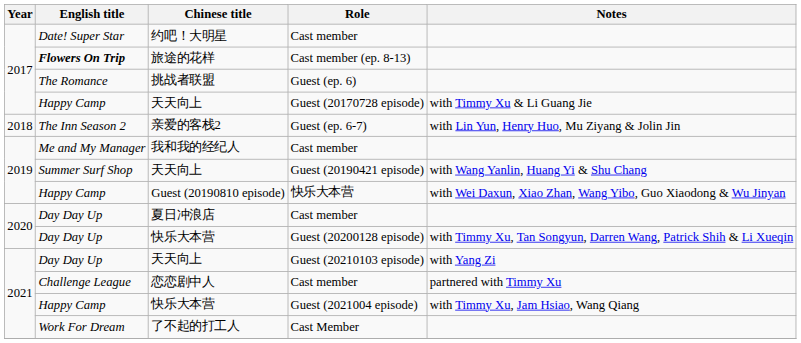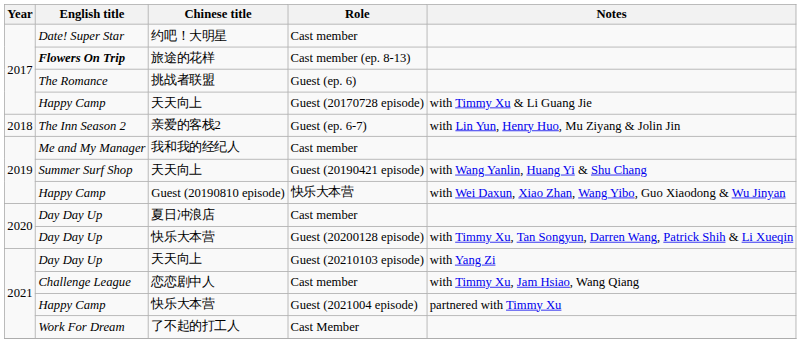(496, 282) partnered with Timmy Xu -> (534, 282) with Timmy Xu, Jam Hsiao, Wang Qiang
(534, 304) with Timmy Xu, Jam Hsiao, Wang Qiang -> (496, 304) partnered with Timmy Xu
